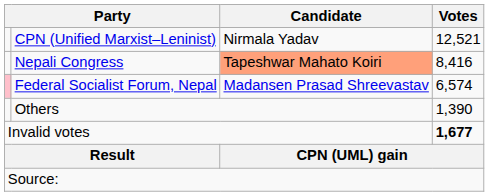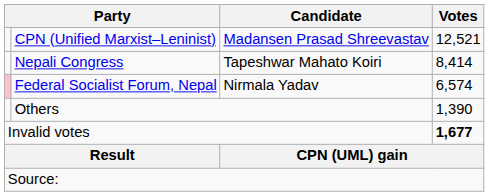(271, 39) Nirmala Yadav -> (326, 39) Madansen Prasad Shreevastav
(302, 62) lightsalmon background -> (302, 62) no background
(454, 62) 8,416 -> (454, 62) 8,414
(326, 86) Madansen Prasad Shreevastav -> (271, 86) Nirmala Yadav
